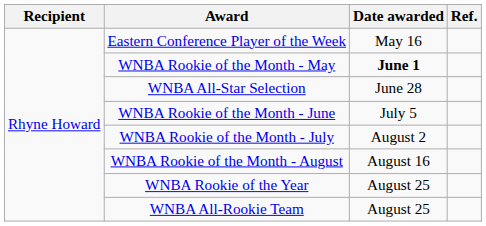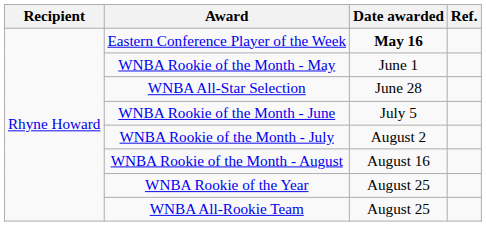(398, 40) normal -> (398, 40) bold
(398, 64) bold -> (398, 64) normal
